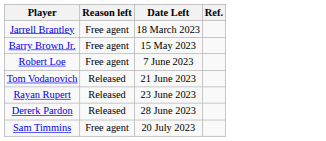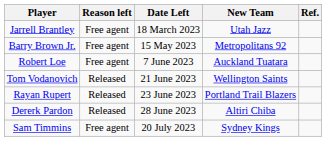+ column: (251, 12)
